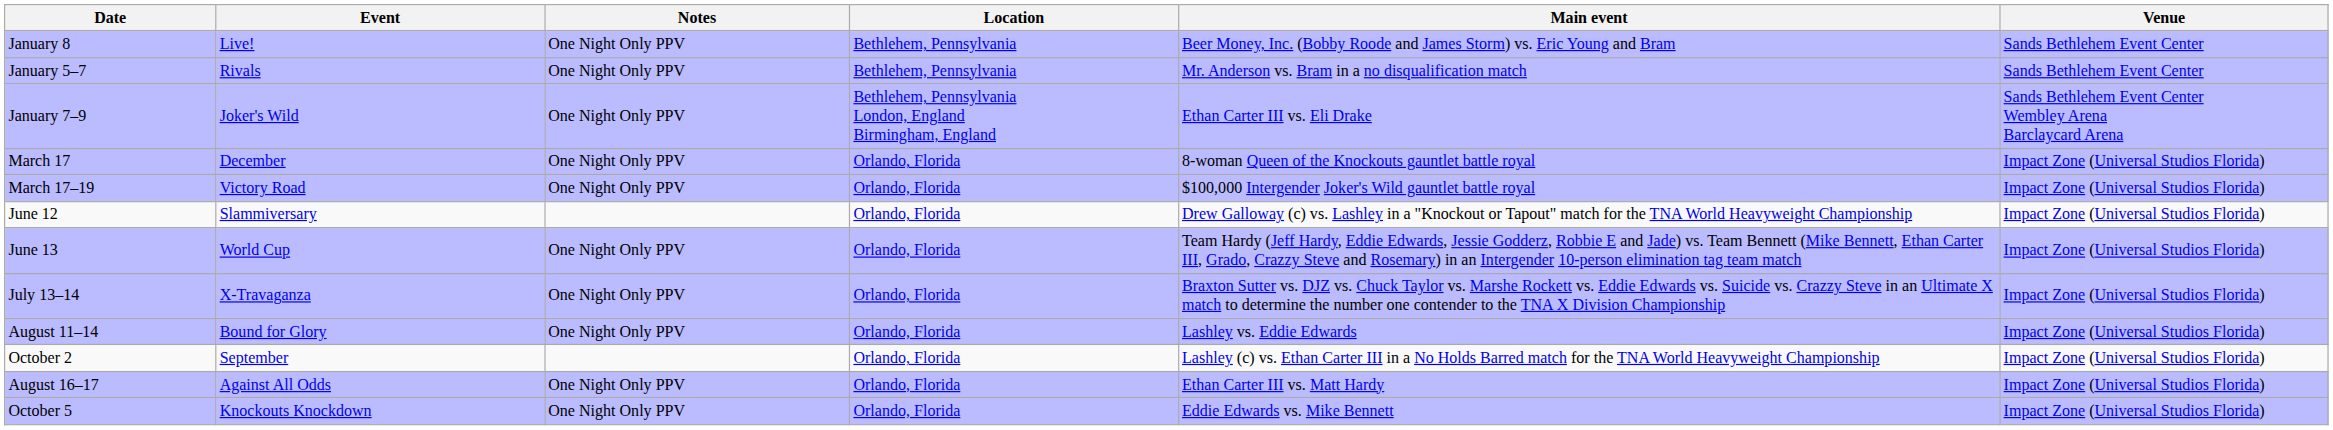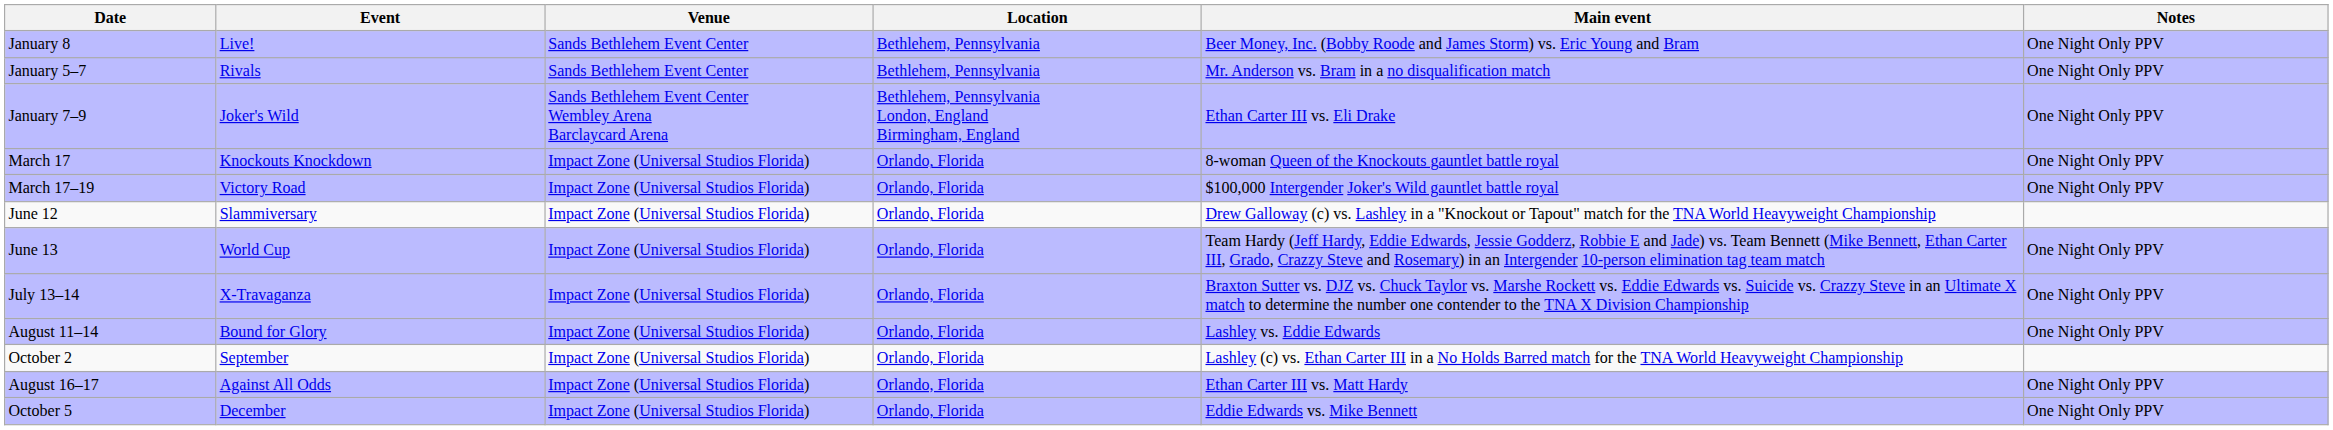columns swapped: (2164, 17) <-> (697, 17)
(253, 160) December -> (296, 160) Knockouts Knockdown
(296, 410) Knockouts Knockdown -> (253, 410) December
